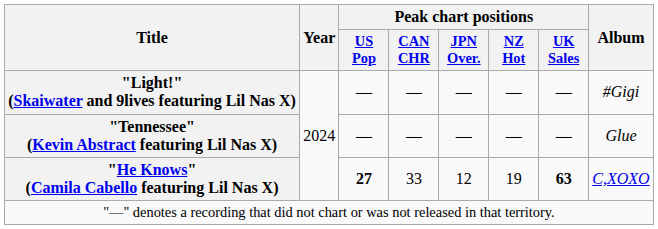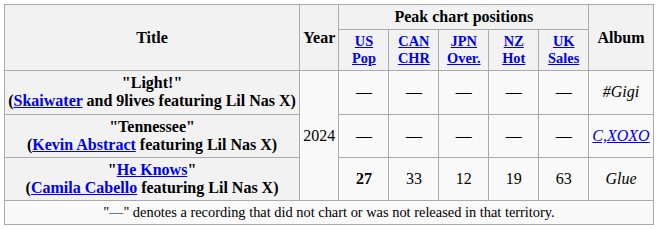(621, 135) Glue -> (621, 135) C,XOXO
(564, 179) bold -> (564, 179) normal
(621, 179) C,XOXO -> (621, 179) Glue
